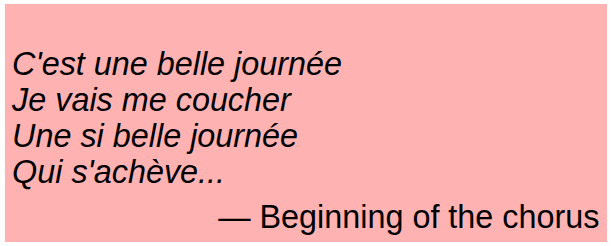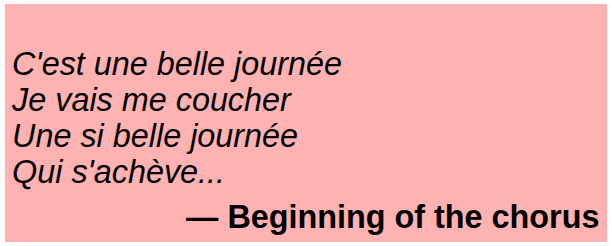(409, 217) normal -> (393, 217) bold
